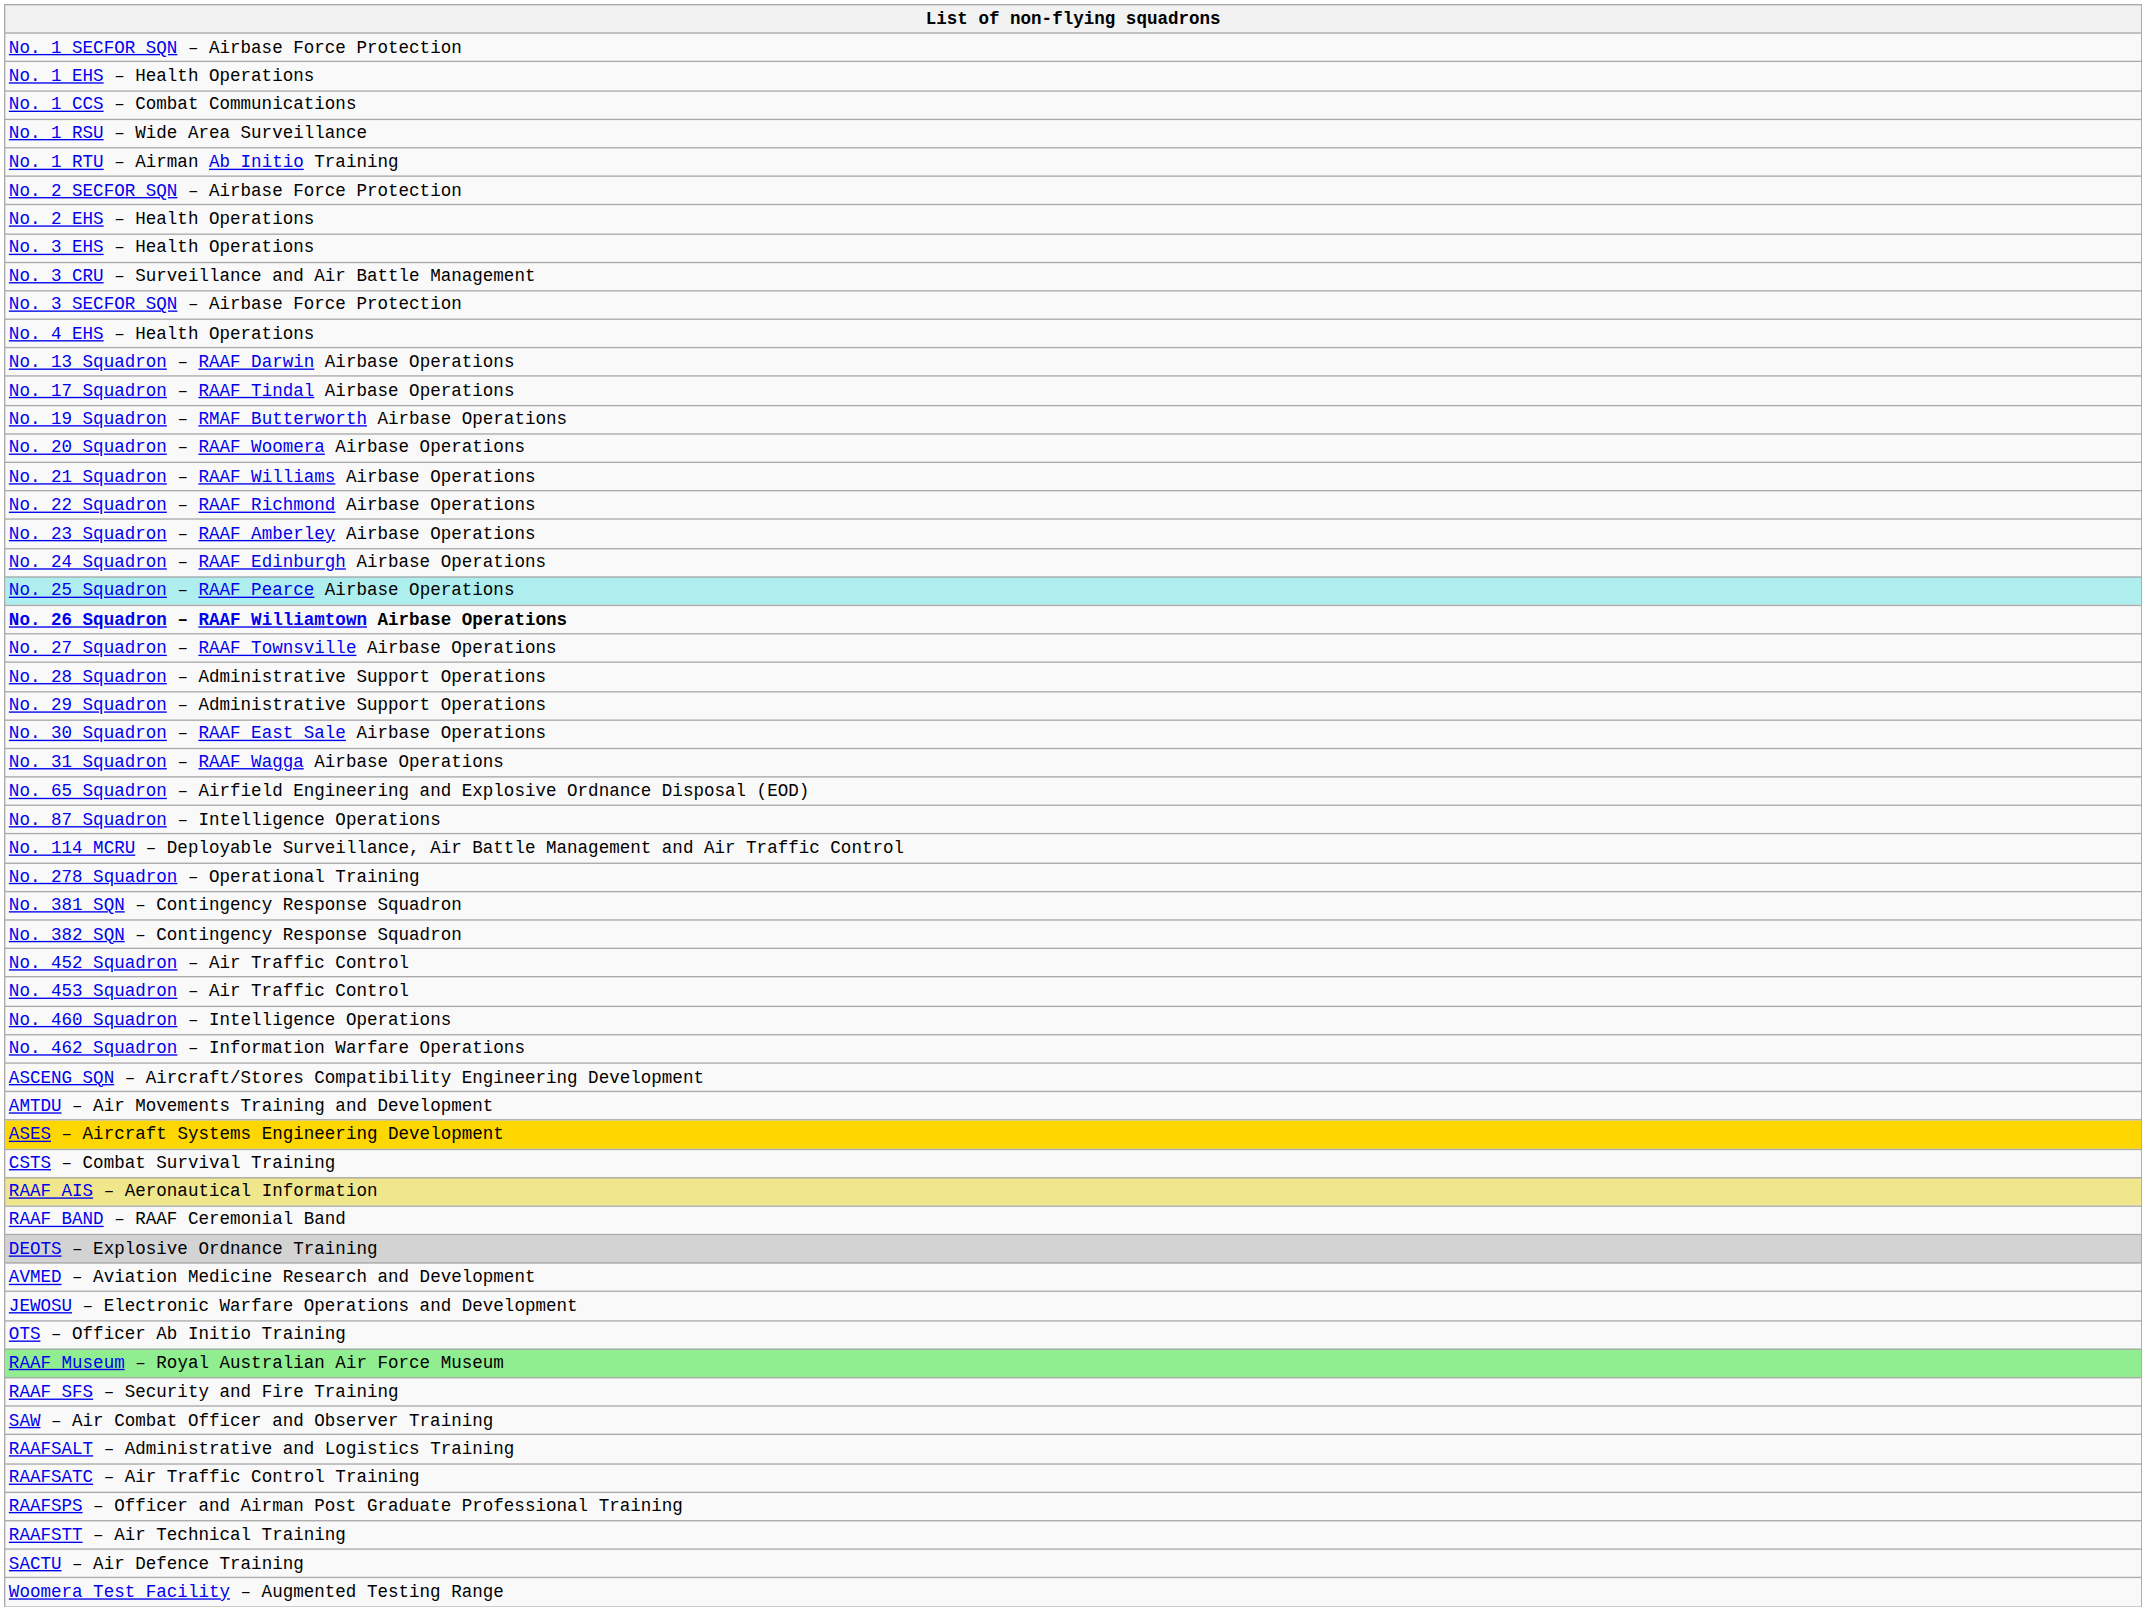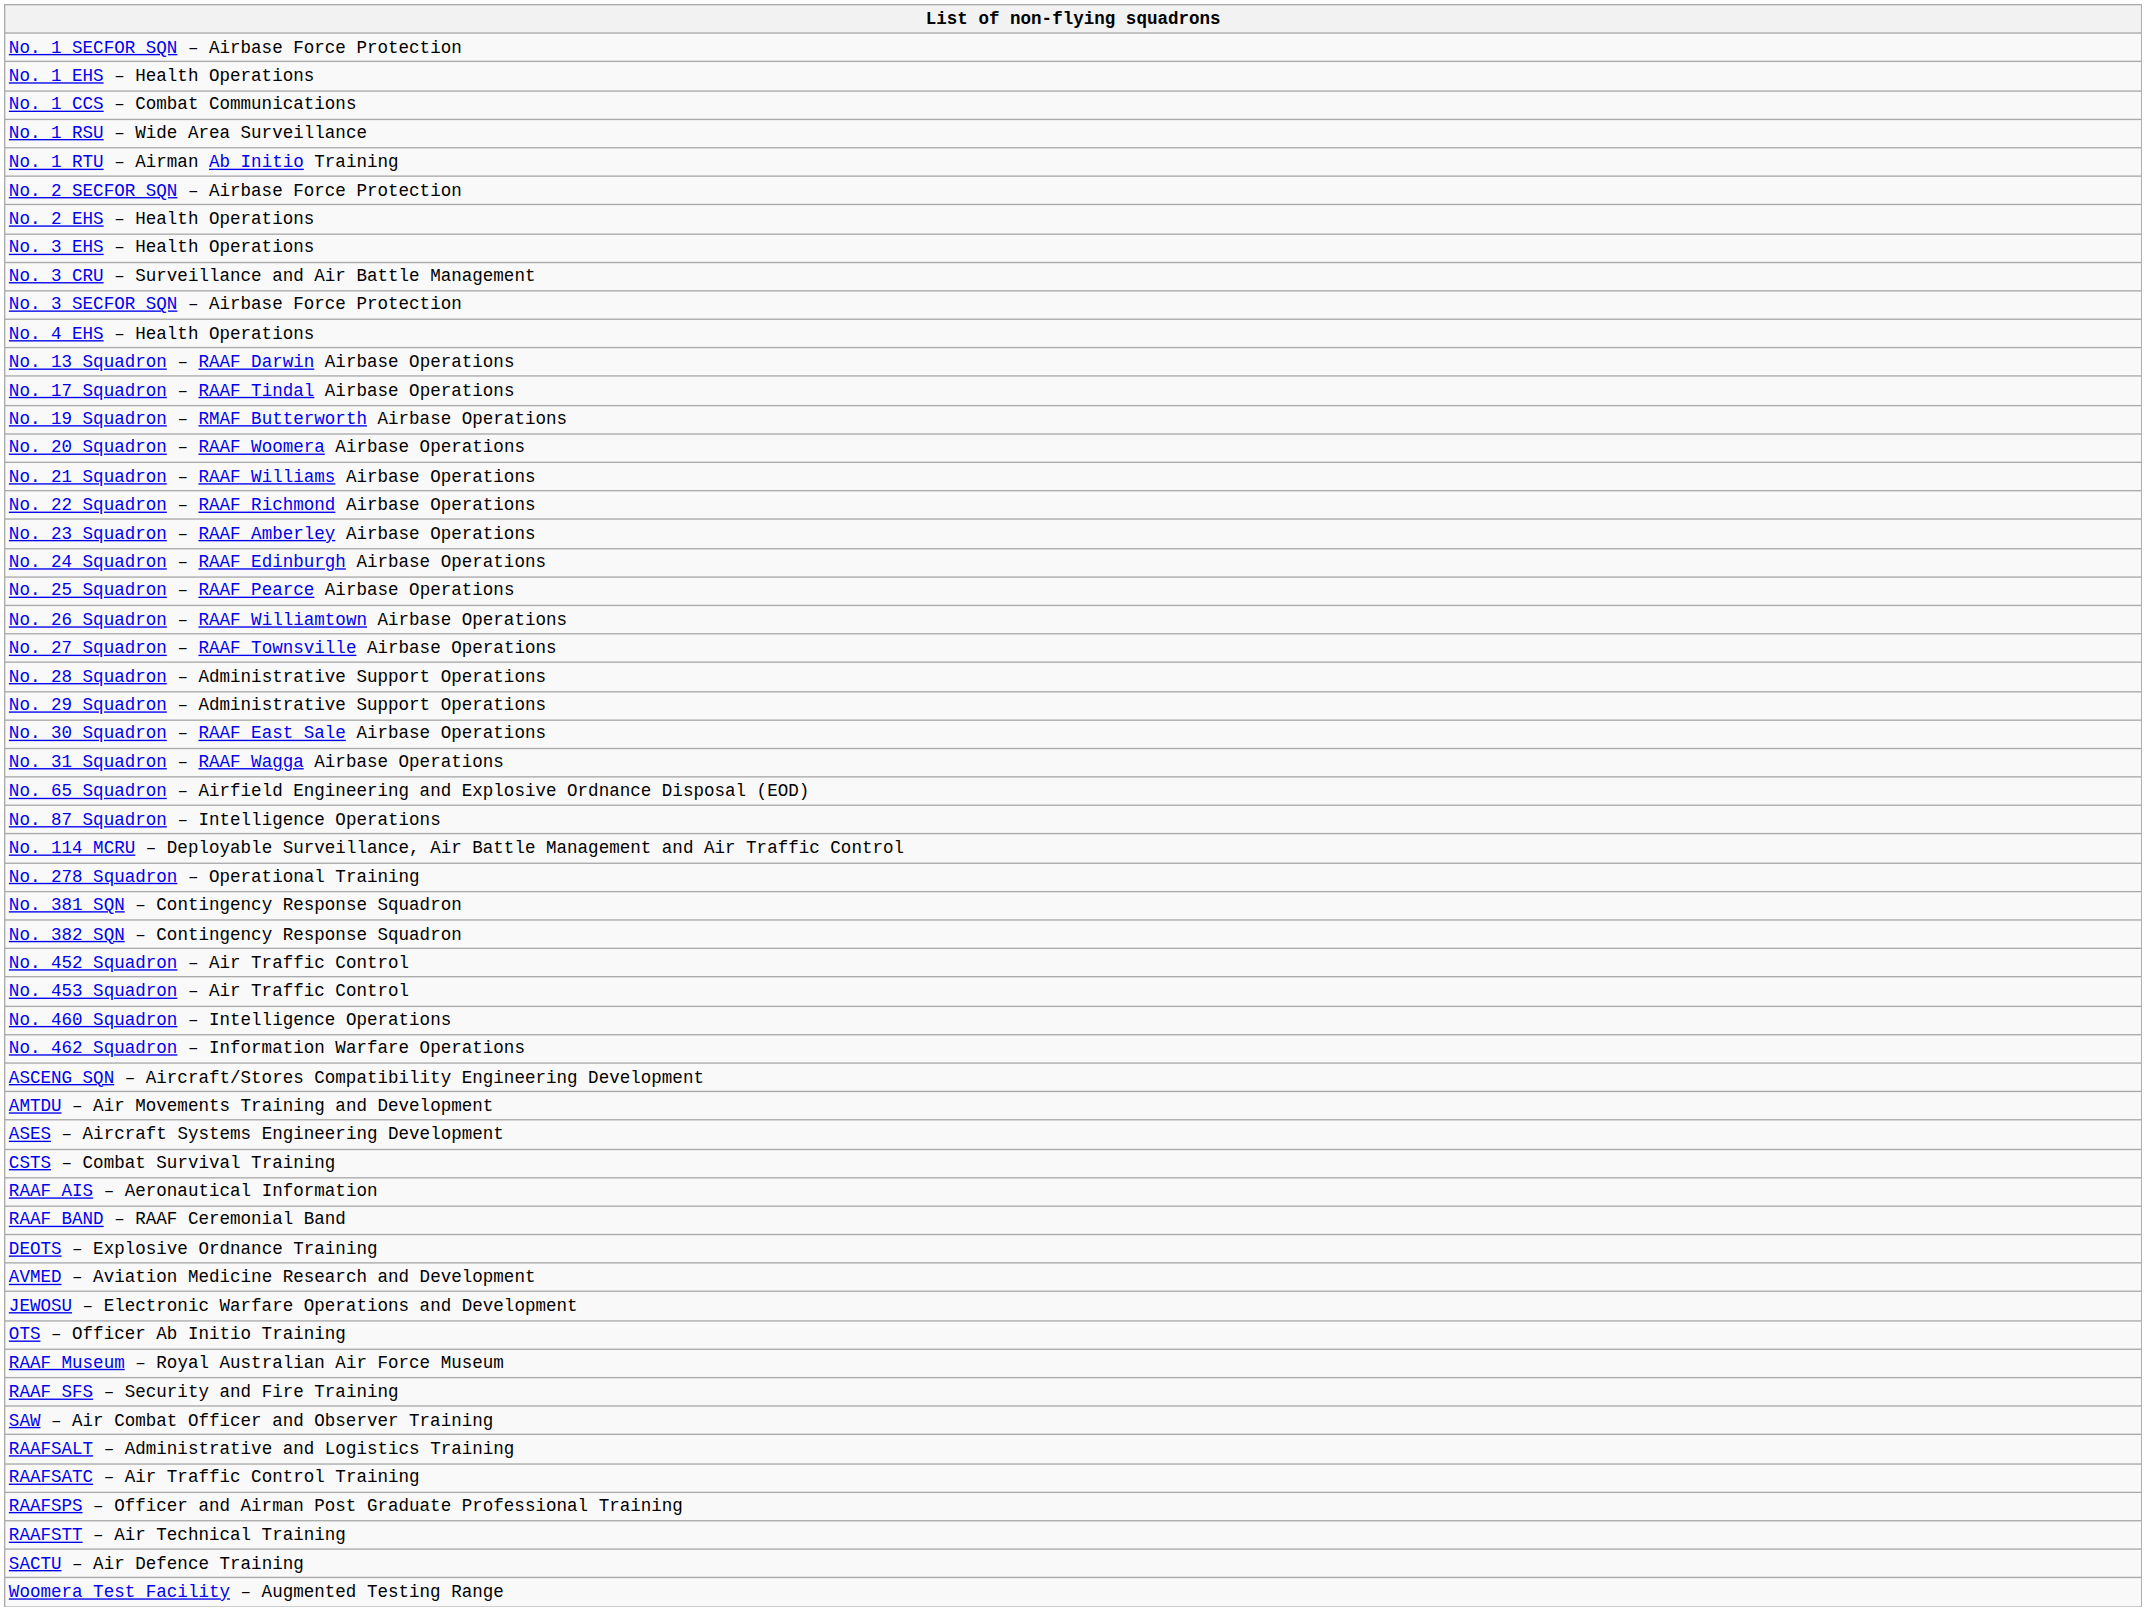(262, 591) paleturquoise background -> (262, 591) no background
(288, 620) bold -> (288, 620) normal
(256, 1134) gold background -> (256, 1134) no background
(193, 1192) khaki background -> (193, 1192) no background
(193, 1249) lightgrey background -> (193, 1249) no background
(256, 1363) lightgreen background -> (256, 1363) no background
